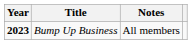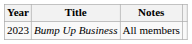(18, 30) bold -> (18, 30) normal
